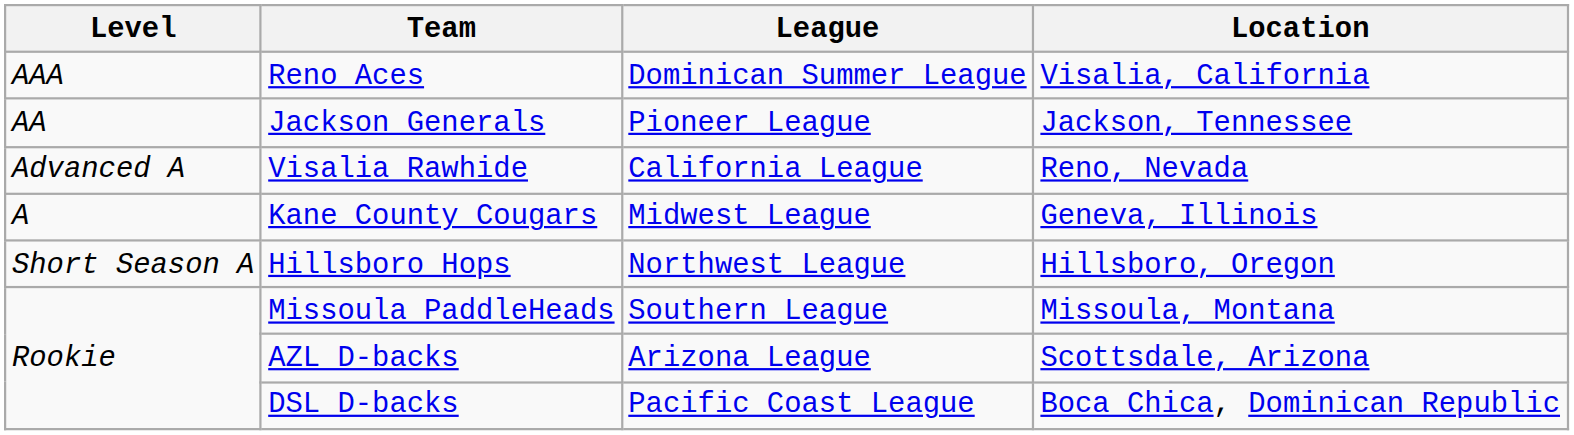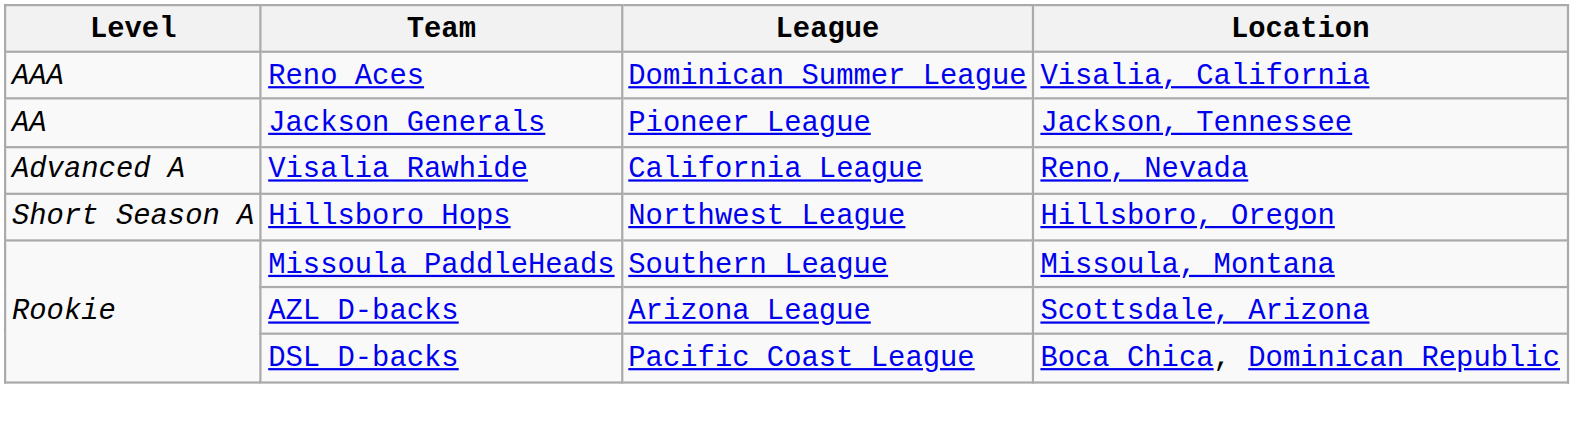- row: (433, 217)
